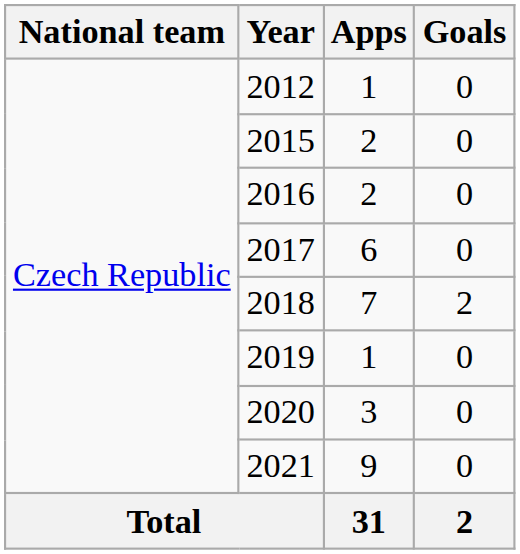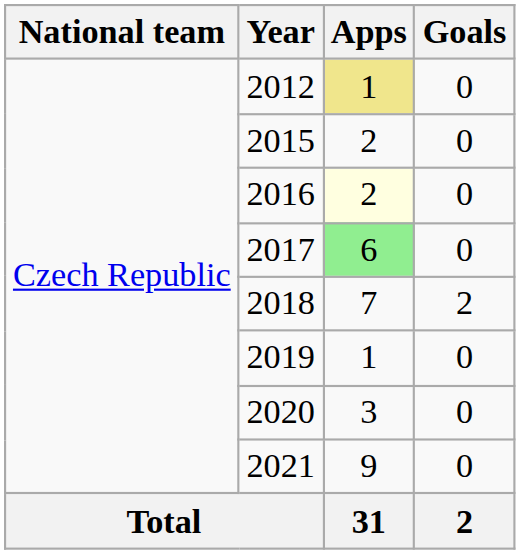(369, 85) no background -> (369, 85) khaki background
(369, 194) no background -> (369, 194) lightyellow background
(369, 248) no background -> (369, 248) lightgreen background
